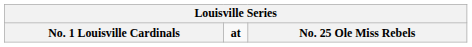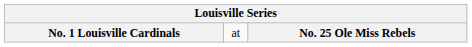(236, 32) bold -> (236, 32) normal
